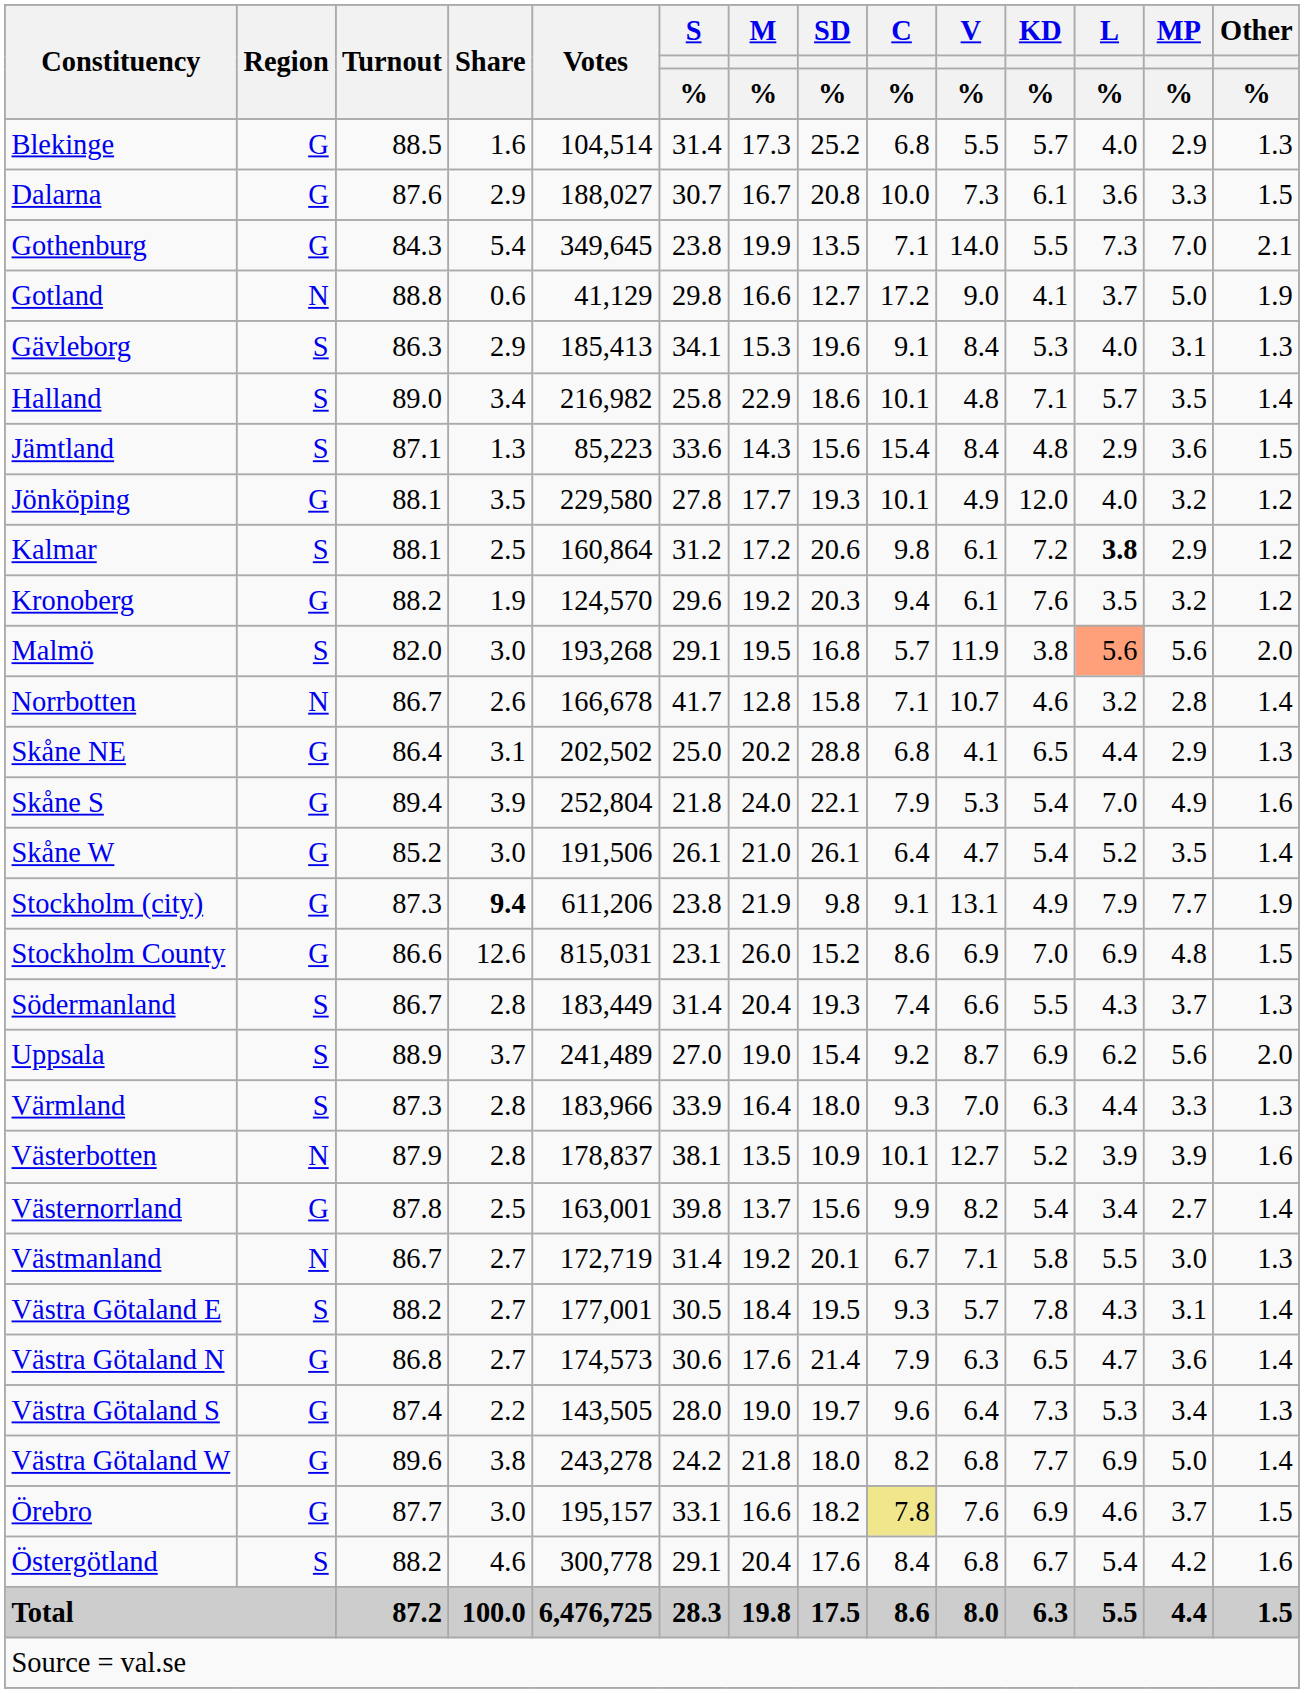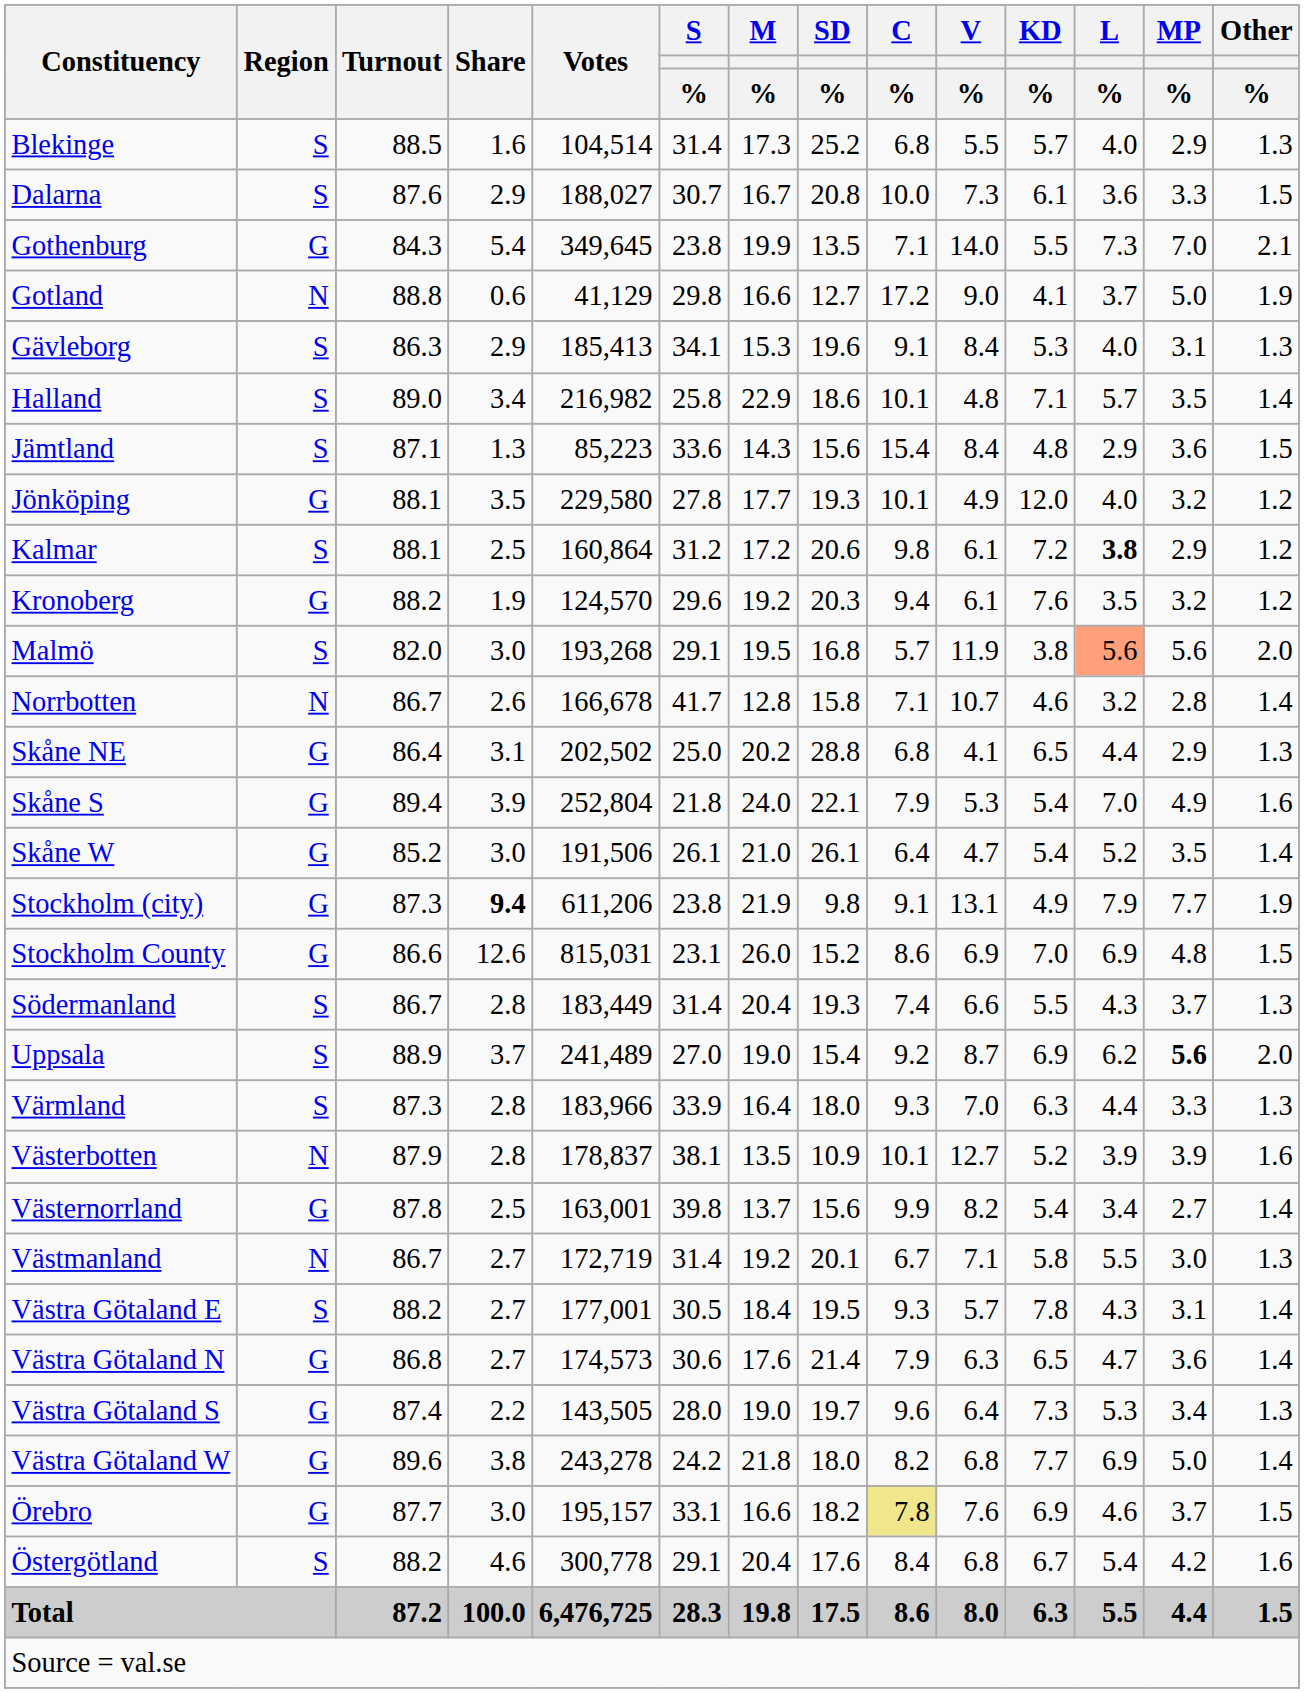(318, 144) G -> (321, 144) S
(318, 195) G -> (321, 195) S
(1189, 1055) normal -> (1189, 1055) bold
